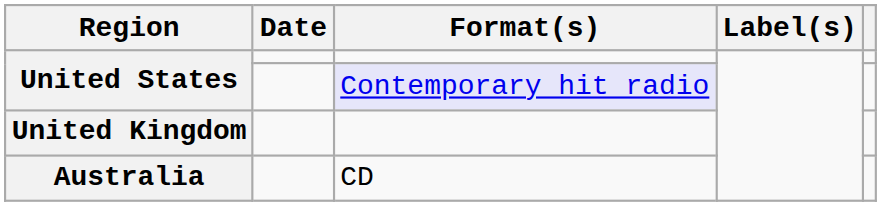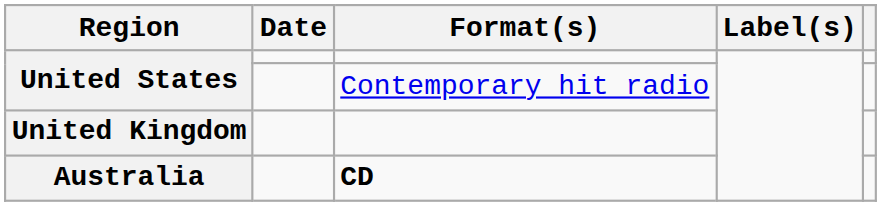(525, 87) lavender background -> (525, 87) no background
(357, 178) normal -> (357, 178) bold
